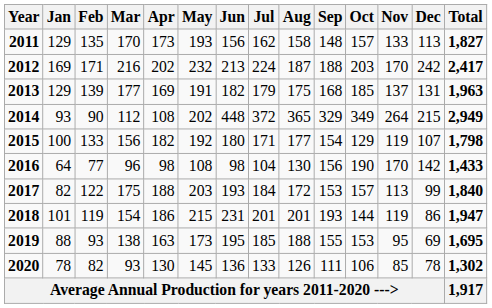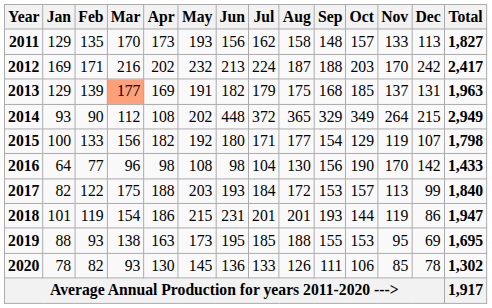(129, 91) no background -> (129, 91) lightsalmon background
